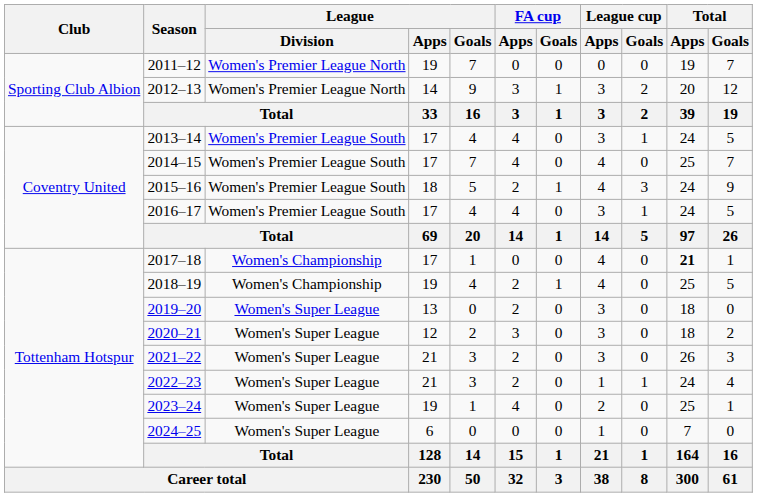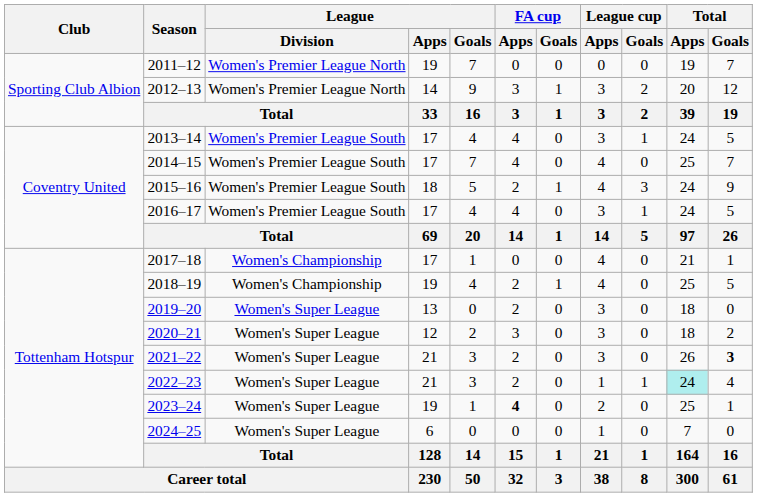(687, 260) bold -> (687, 260) normal
(730, 357) normal -> (730, 357) bold
(687, 382) no background -> (687, 382) paleturquoise background
(516, 406) normal -> (516, 406) bold
